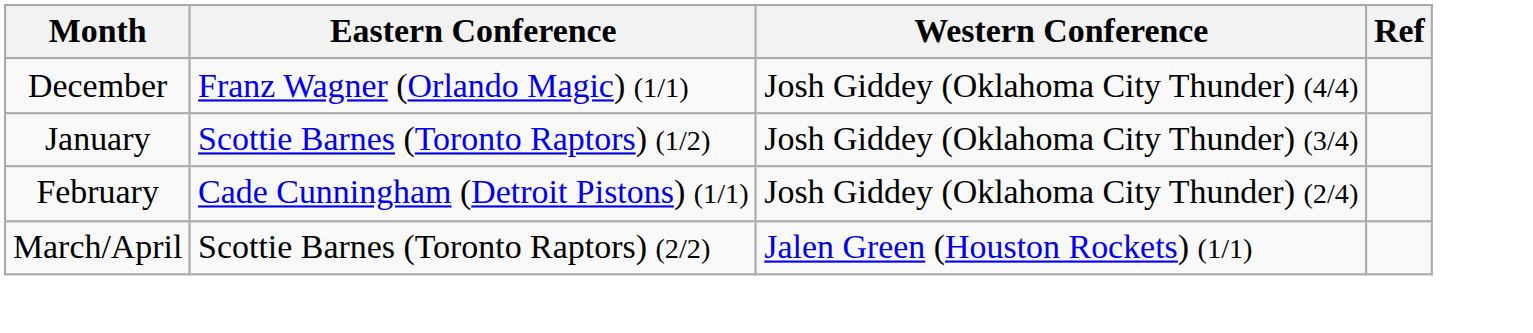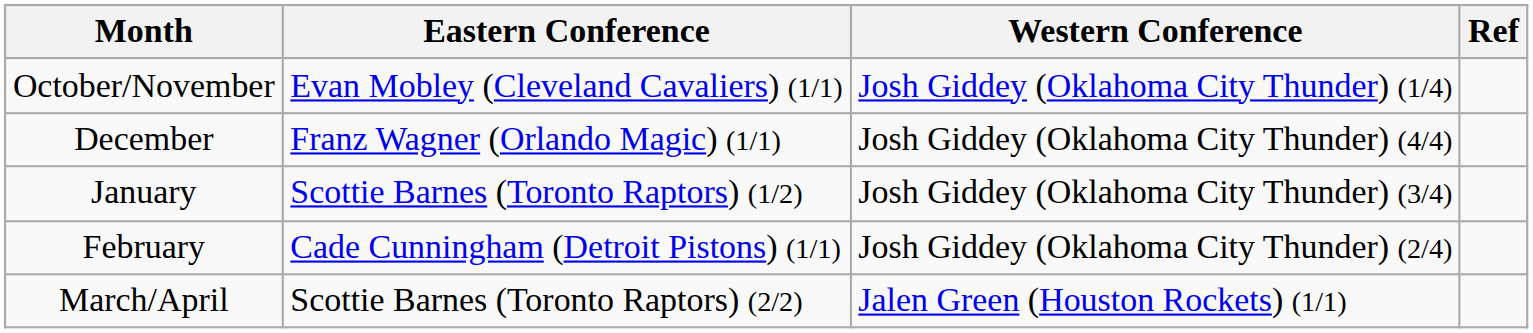+ row: (144, 85)
